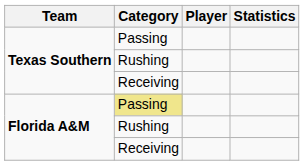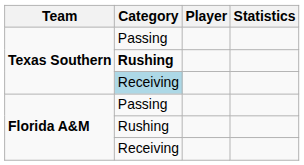(143, 60) normal -> (146, 60) bold
(148, 82) no background -> (148, 82) lightblue background
(143, 104) khaki background -> (143, 104) no background
